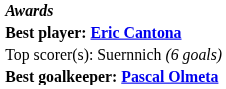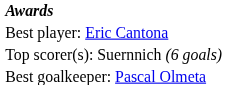(93, 32) bold -> (87, 32) normal
(112, 76) bold -> (106, 76) normal
